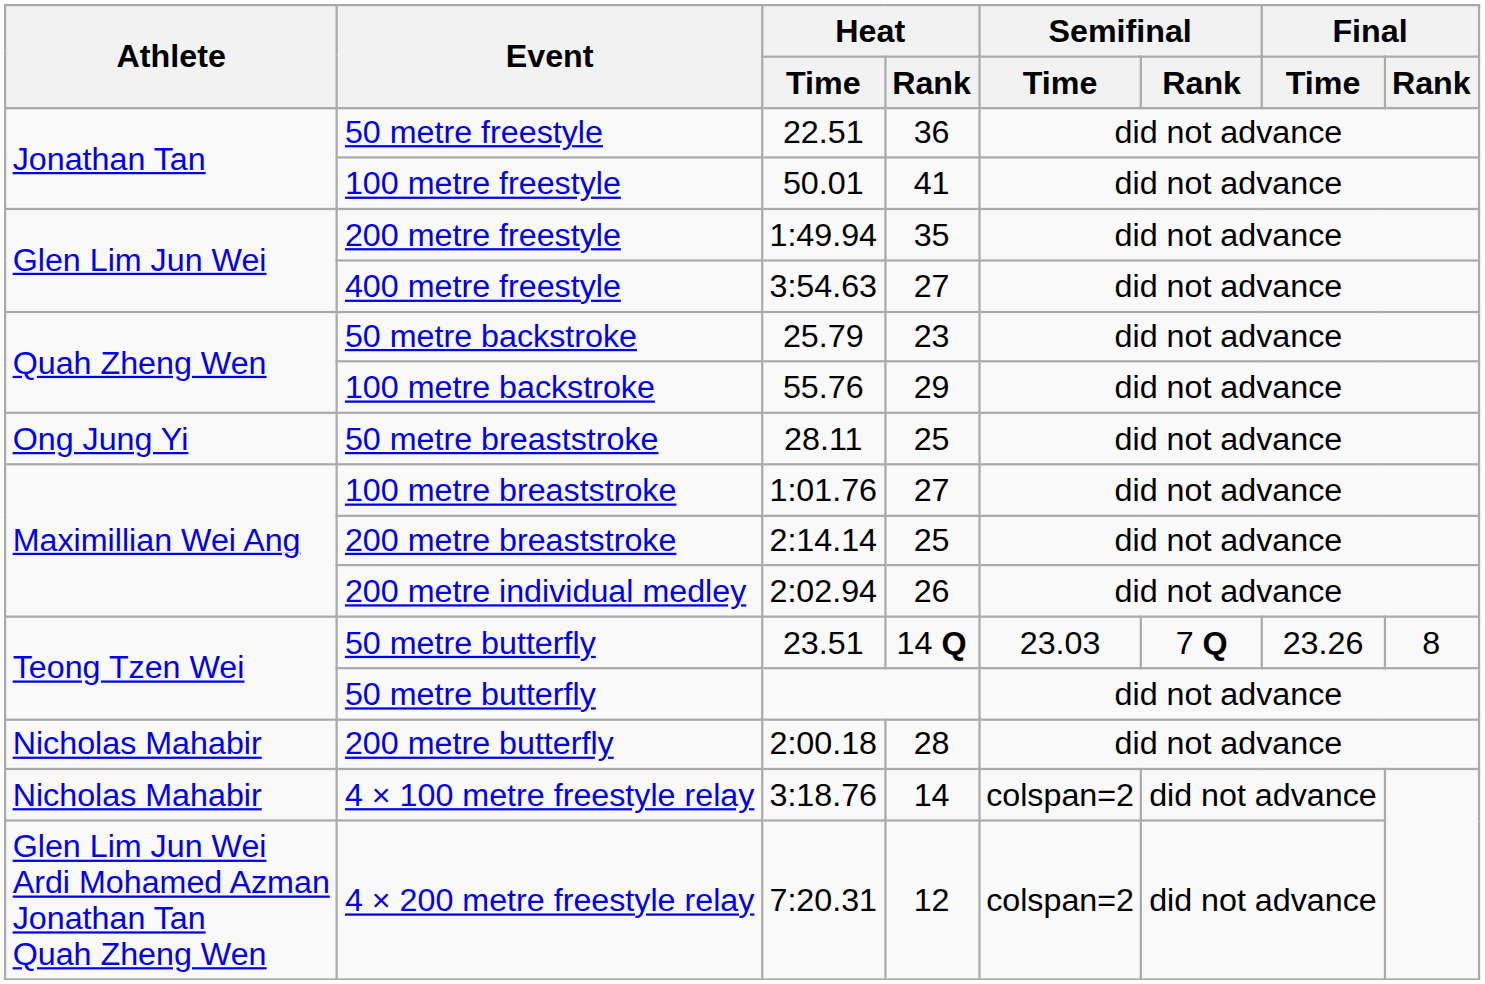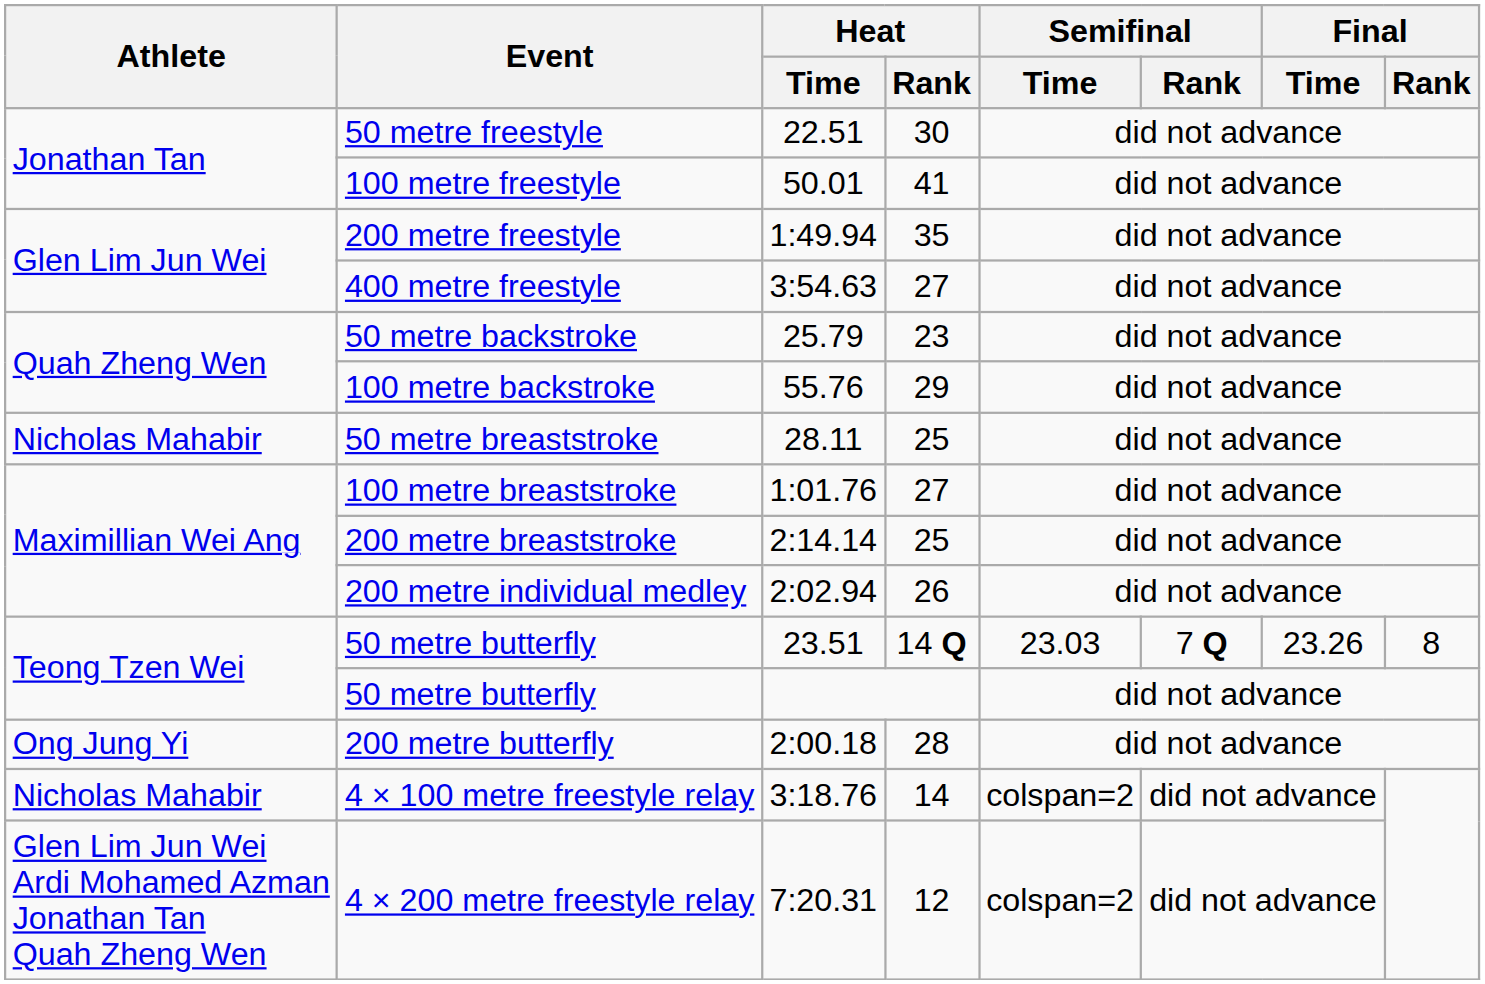(932, 133) 36 -> (932, 133) 30
(100, 439) Ong Jung Yi -> (137, 439) Nicholas Mahabir
(137, 744) Nicholas Mahabir -> (100, 744) Ong Jung Yi
